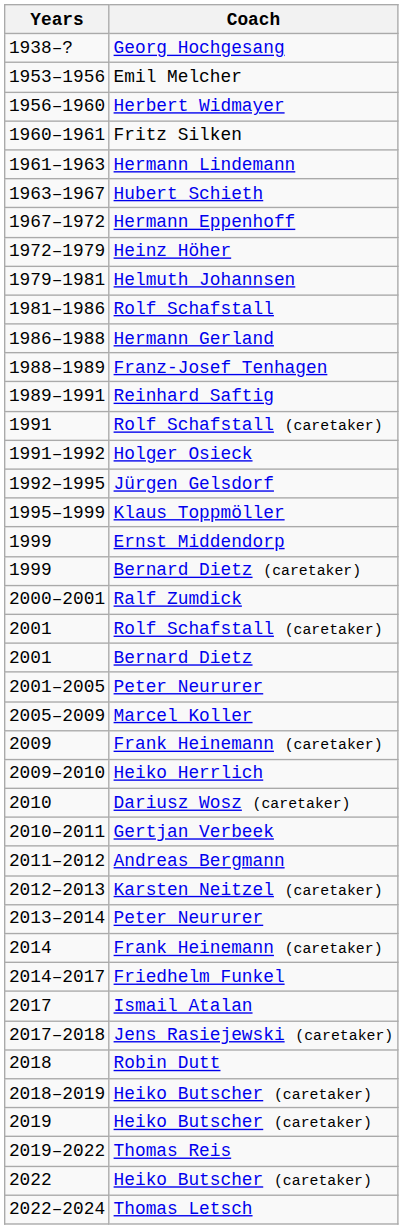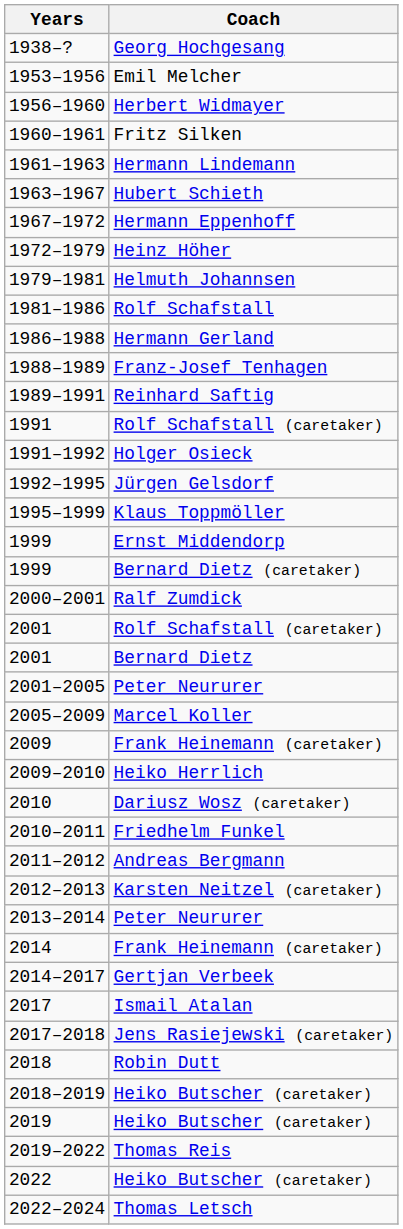(194, 832) Gertjan Verbeek -> (199, 832) Friedhelm Funkel
(199, 977) Friedhelm Funkel -> (194, 977) Gertjan Verbeek
